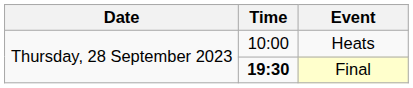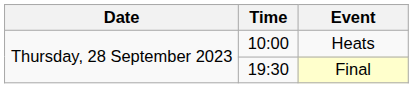(268, 69) bold -> (268, 69) normal
